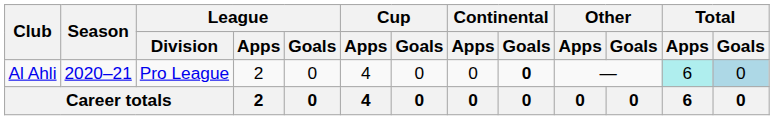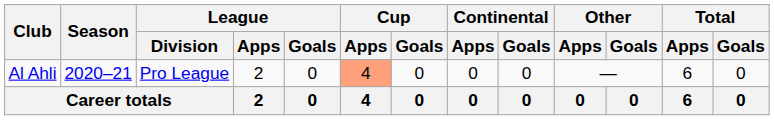(366, 73) no background -> (366, 73) lightsalmon background
(527, 73) bold -> (527, 73) normal
(687, 73) paleturquoise background -> (687, 73) no background
(741, 73) lightblue background -> (741, 73) no background
